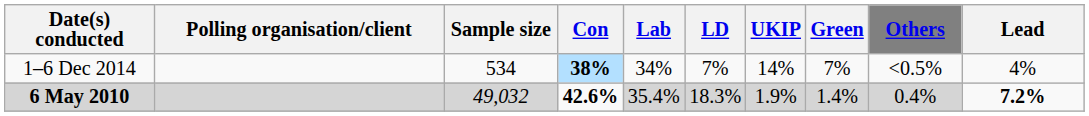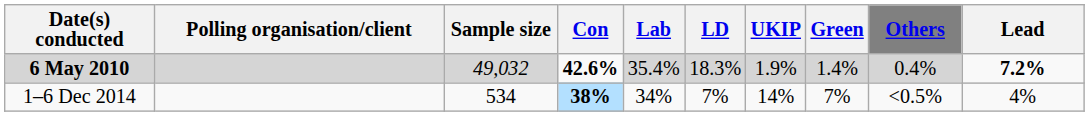rows swapped: (79, 68) <-> (79, 97)
